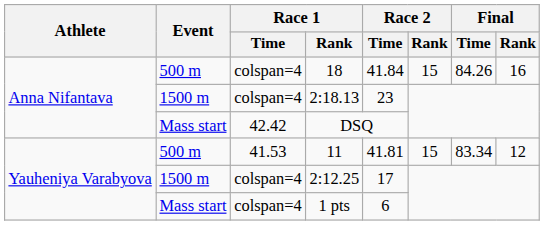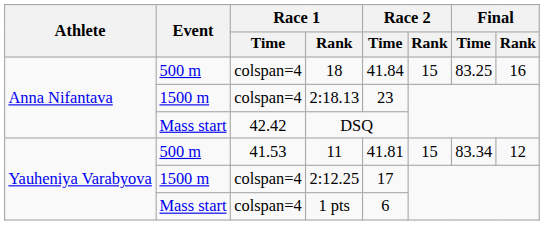(474, 71) 84.26 -> (474, 71) 83.25
